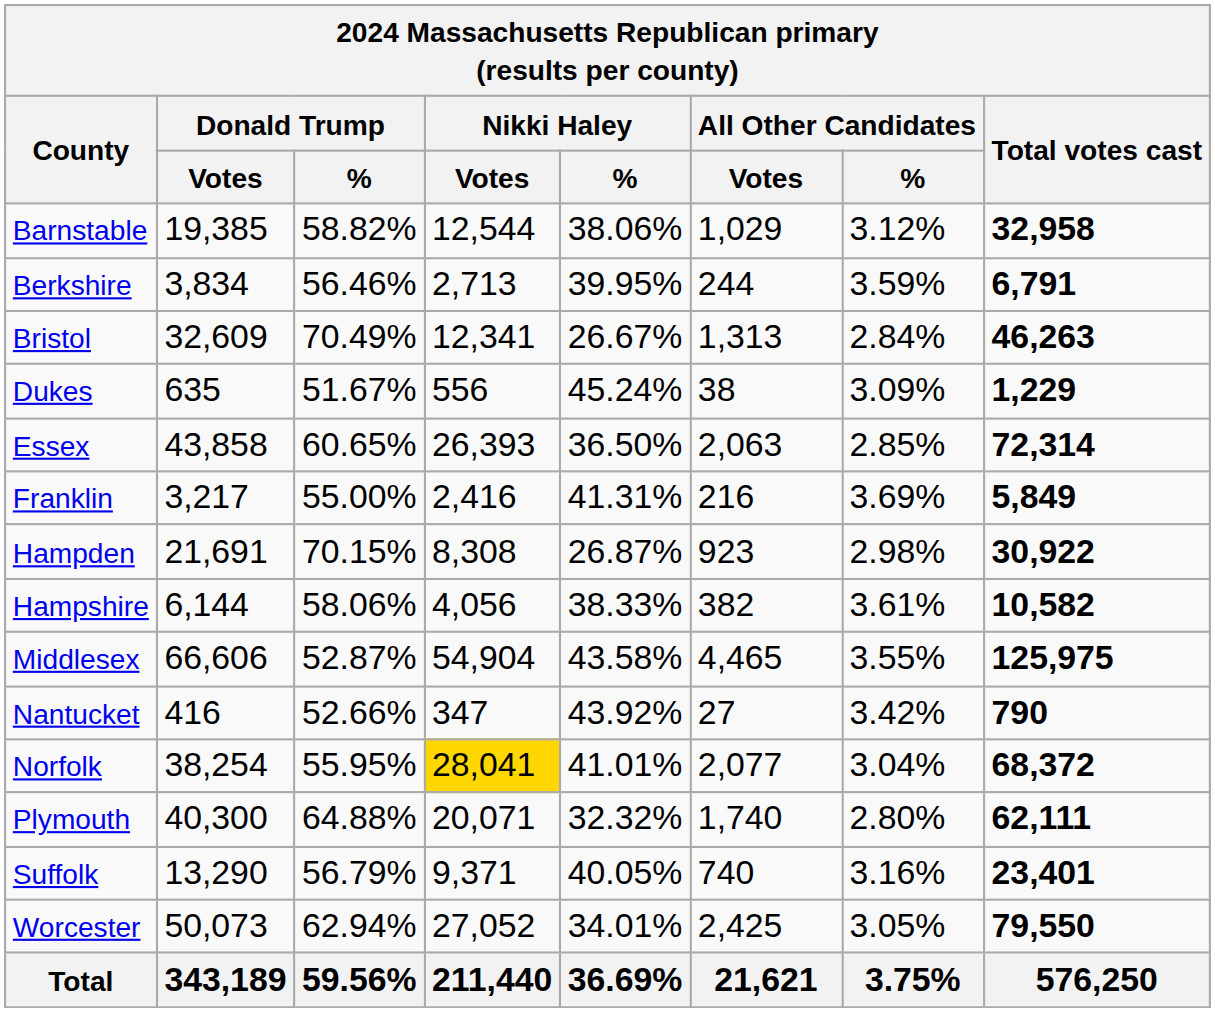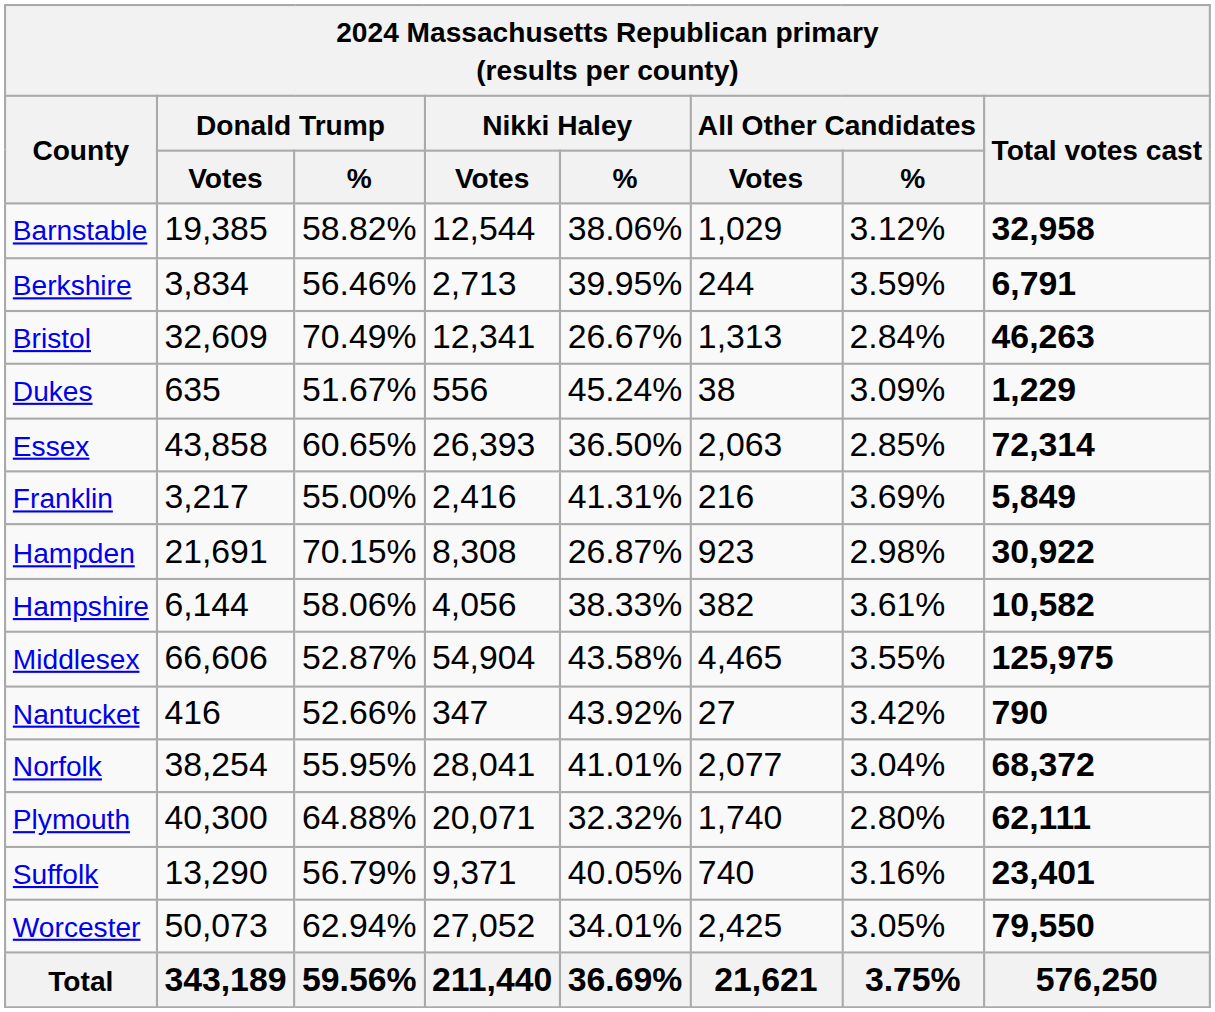(484, 765) gold background -> (484, 765) no background
